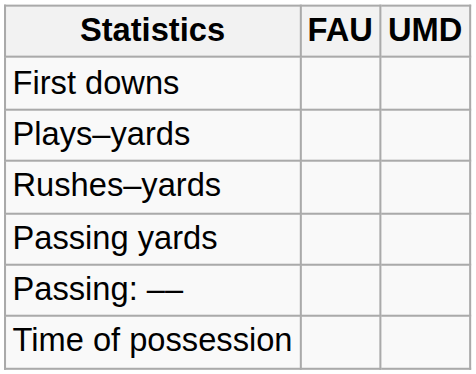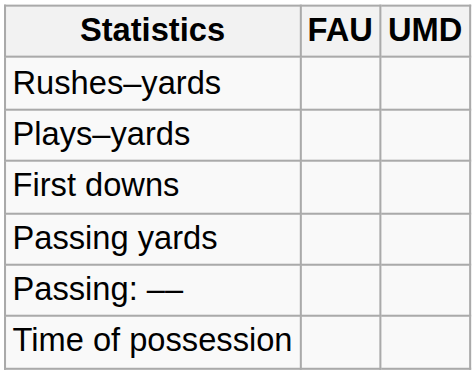rows swapped: (96, 82) <-> (117, 186)
